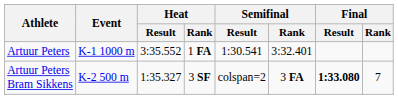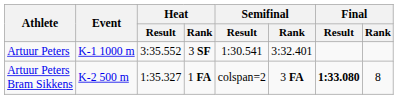(200, 51) 1 FA -> (200, 51) 3 SF
(200, 78) 3 SF -> (200, 78) 1 FA
(378, 78) 7 -> (378, 78) 8
